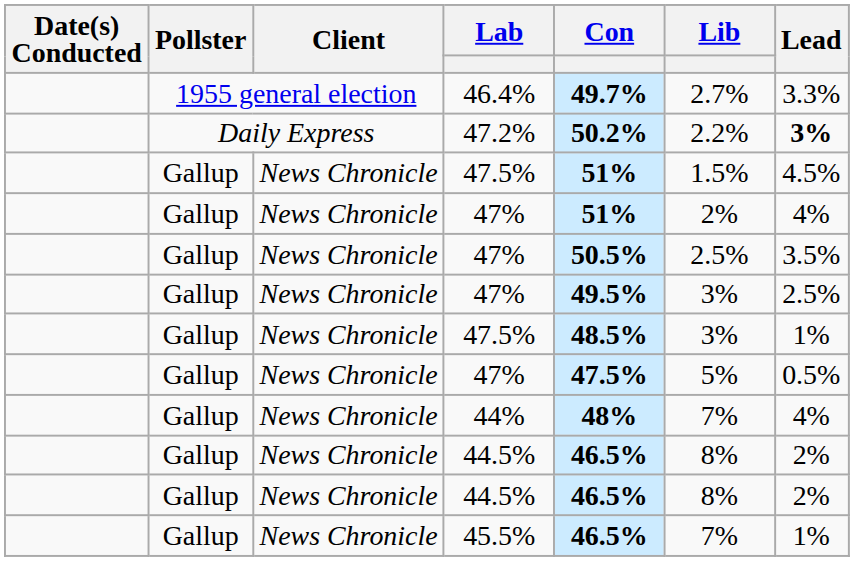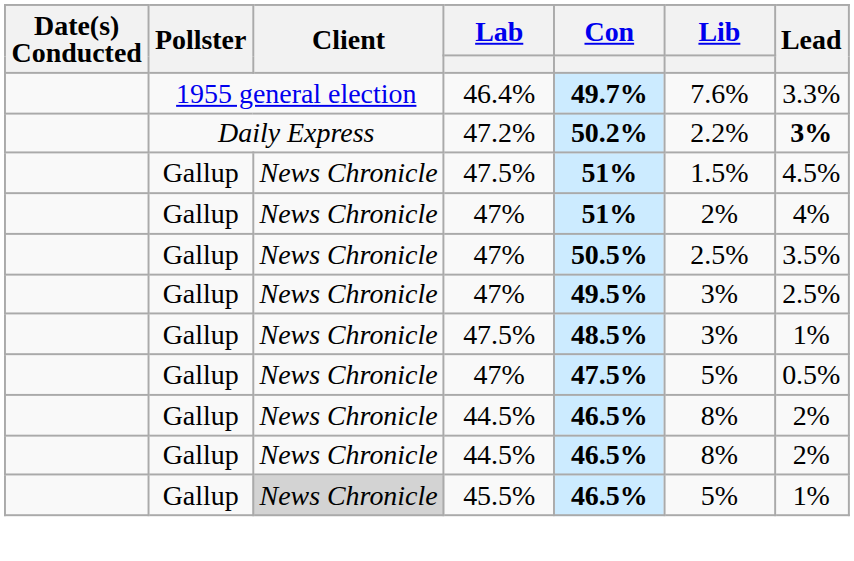(719, 93) 2.7% -> (719, 93) 7.6%
- row: (201, 415)
(349, 536) no background -> (349, 495) lightgrey background
(719, 536) 7% -> (719, 495) 5%
